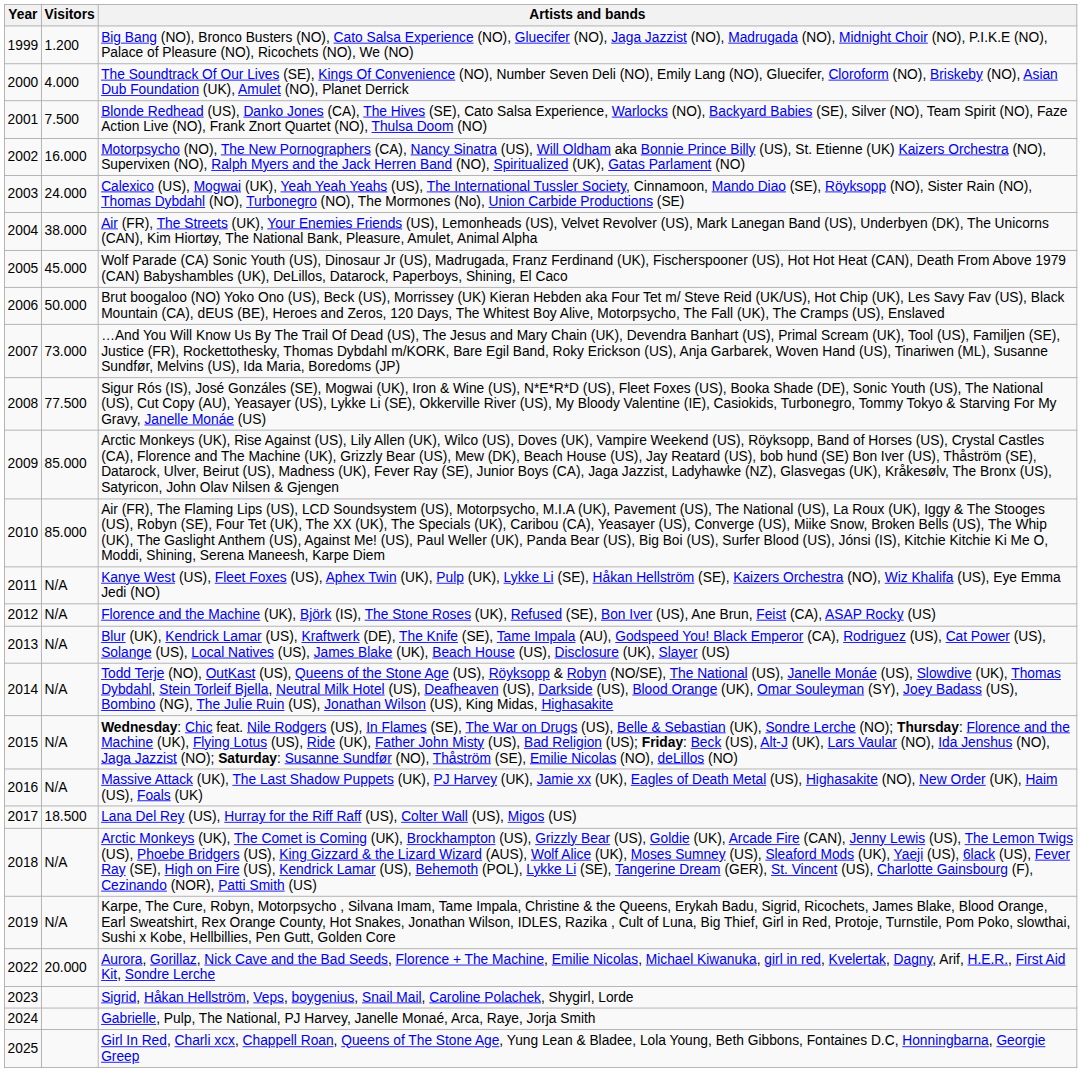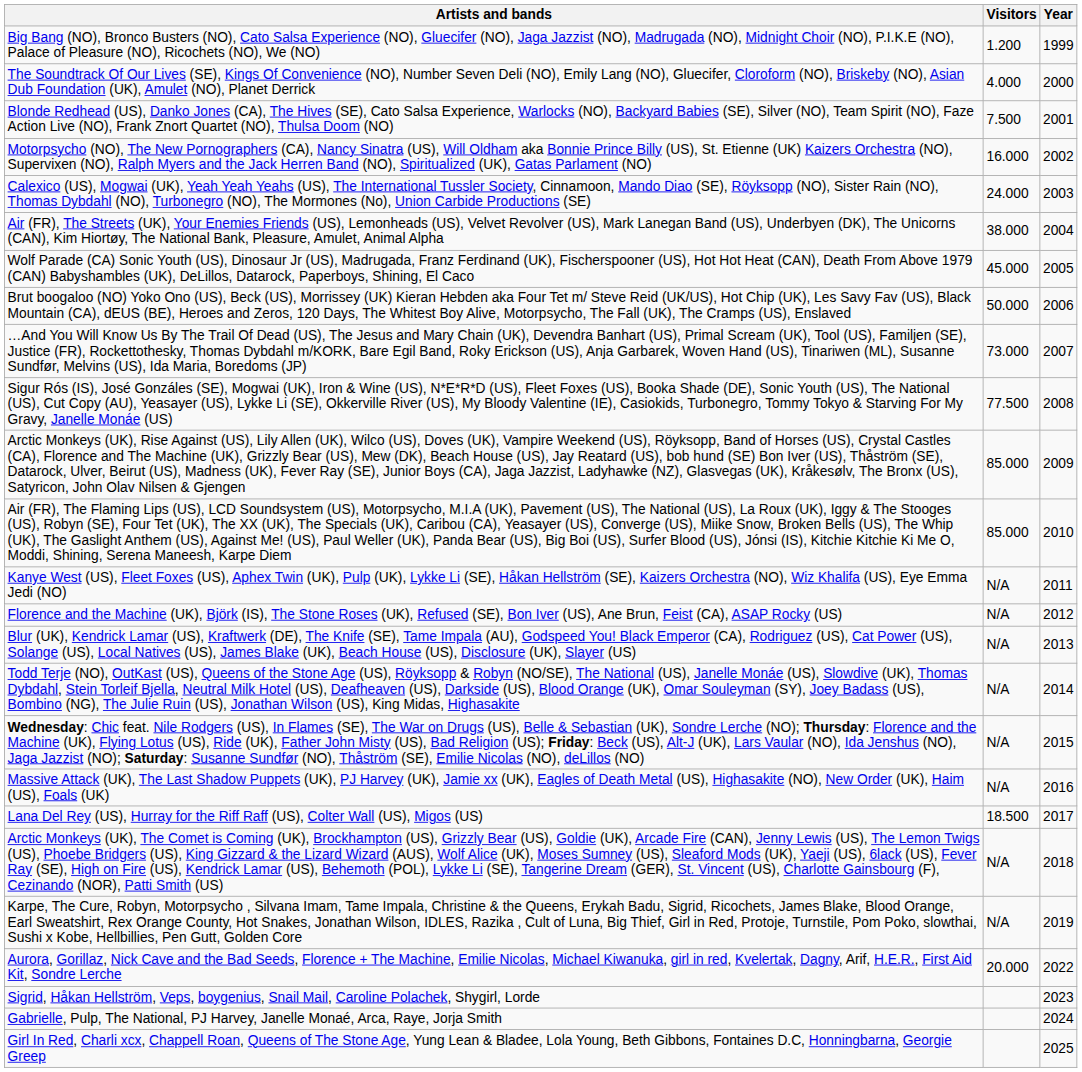columns swapped: (23, 15) <-> (587, 15)
